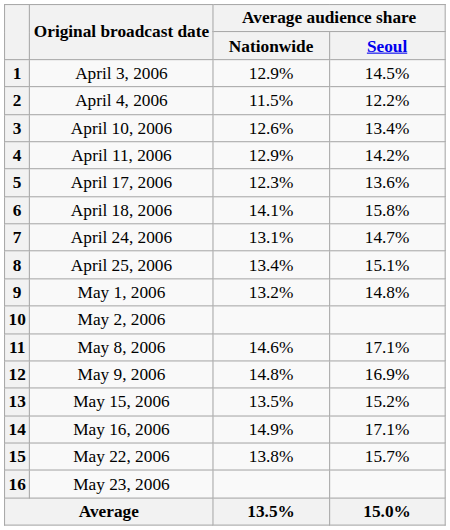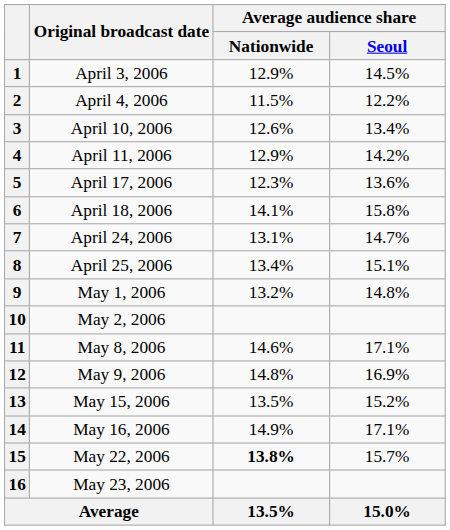(271, 456) normal -> (271, 456) bold
